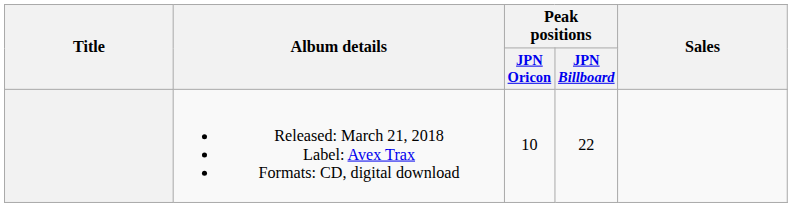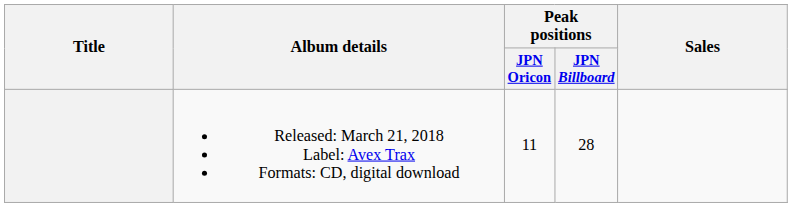(529, 145) 10 -> (529, 145) 11
(586, 145) 22 -> (586, 145) 28
